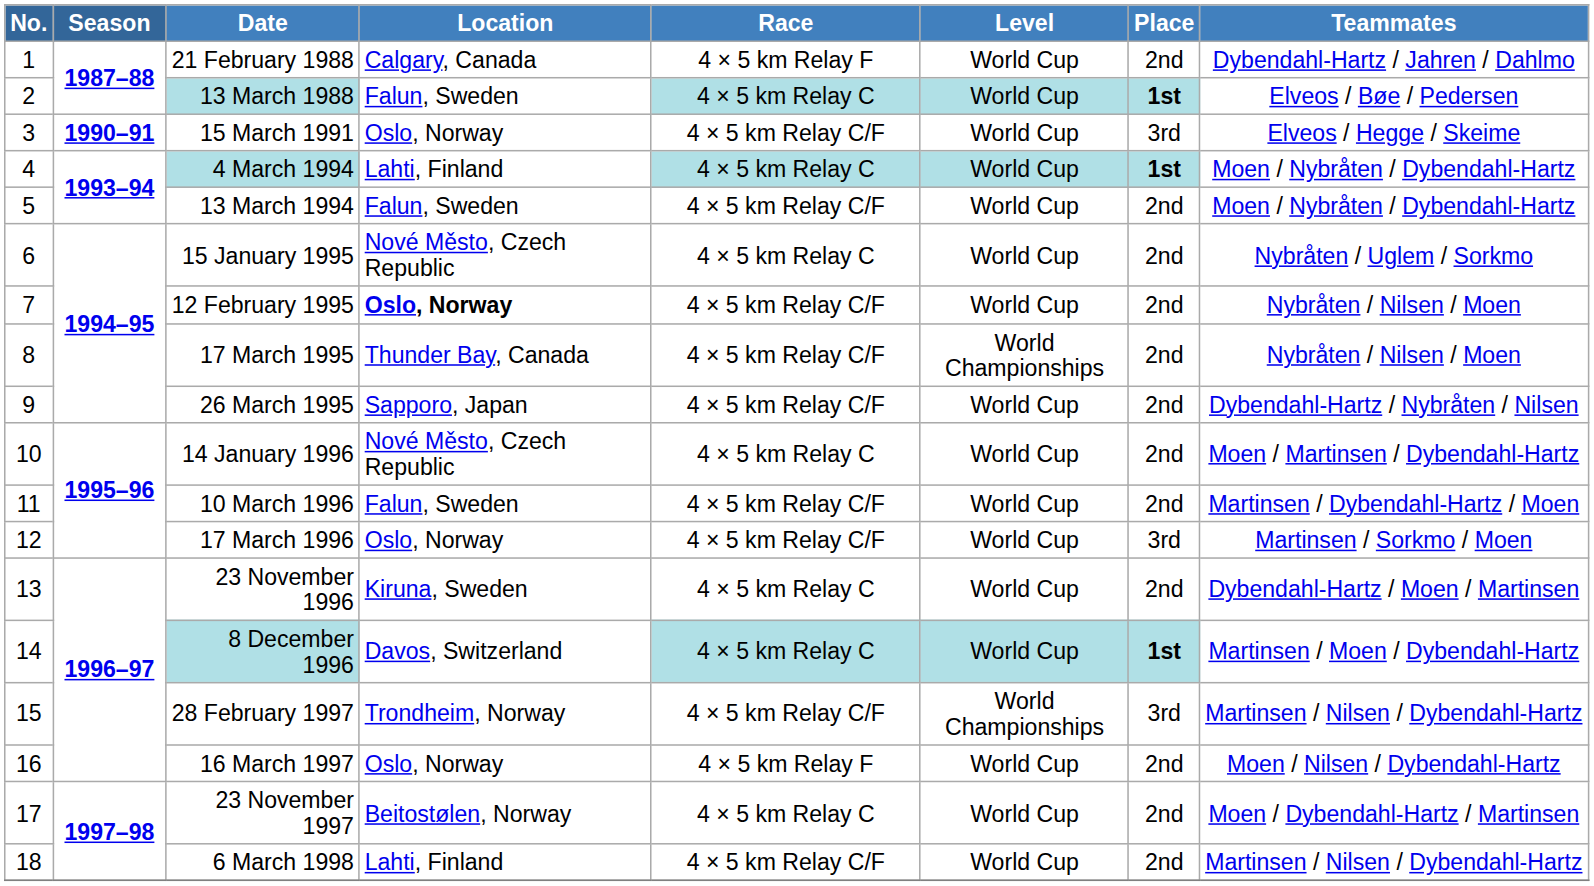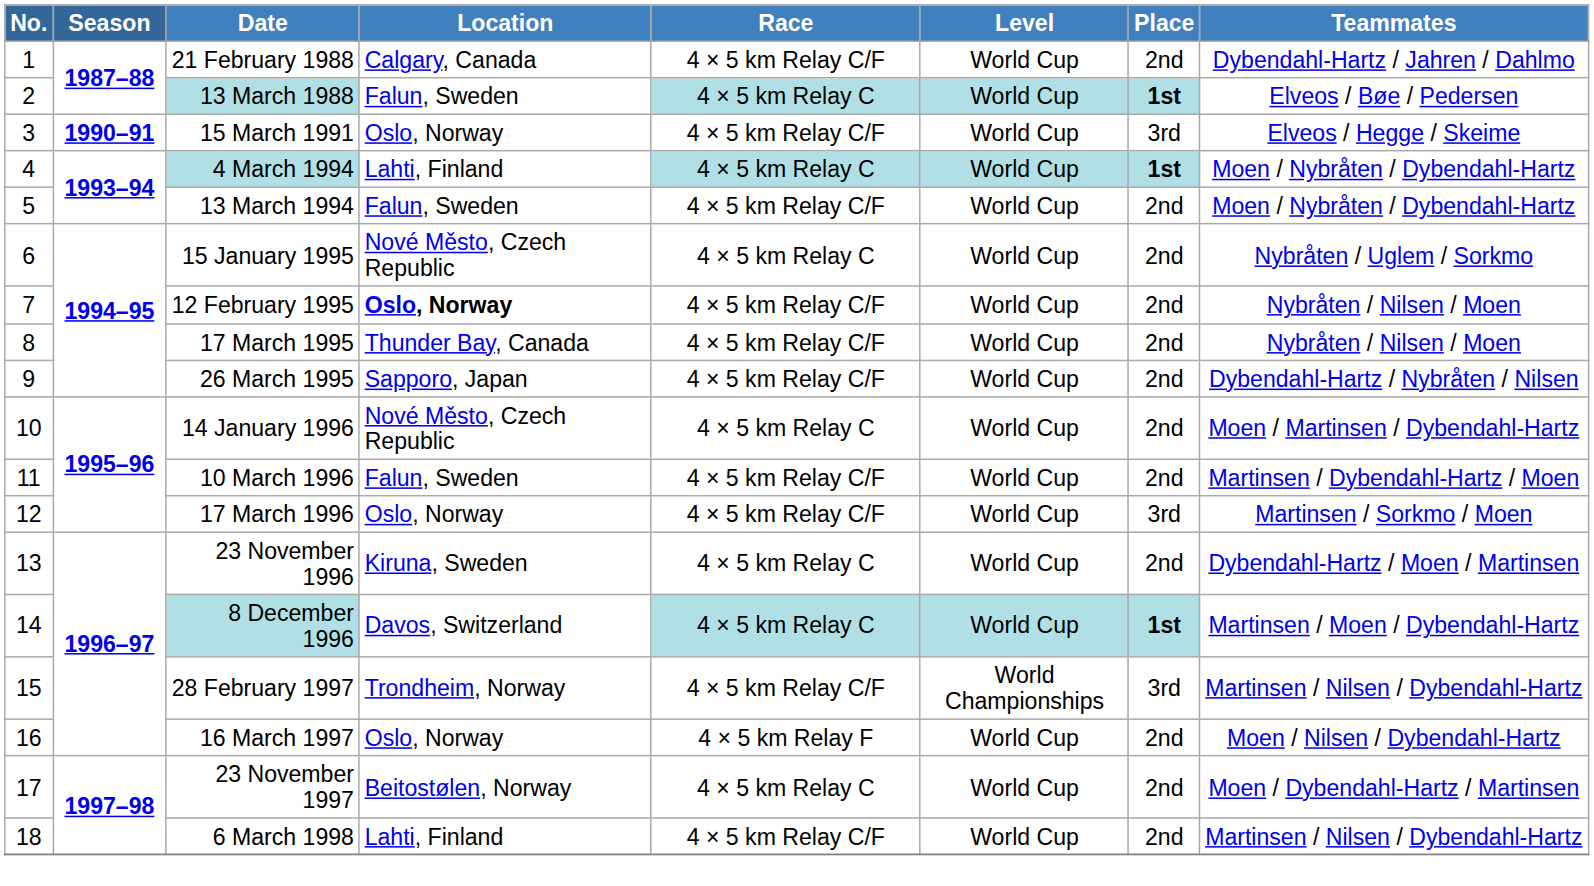(786, 60) 4 × 5 km Relay F -> (786, 60) 4 × 5 km Relay C/F
(1025, 355) World Championships -> (1025, 342) World Cup
